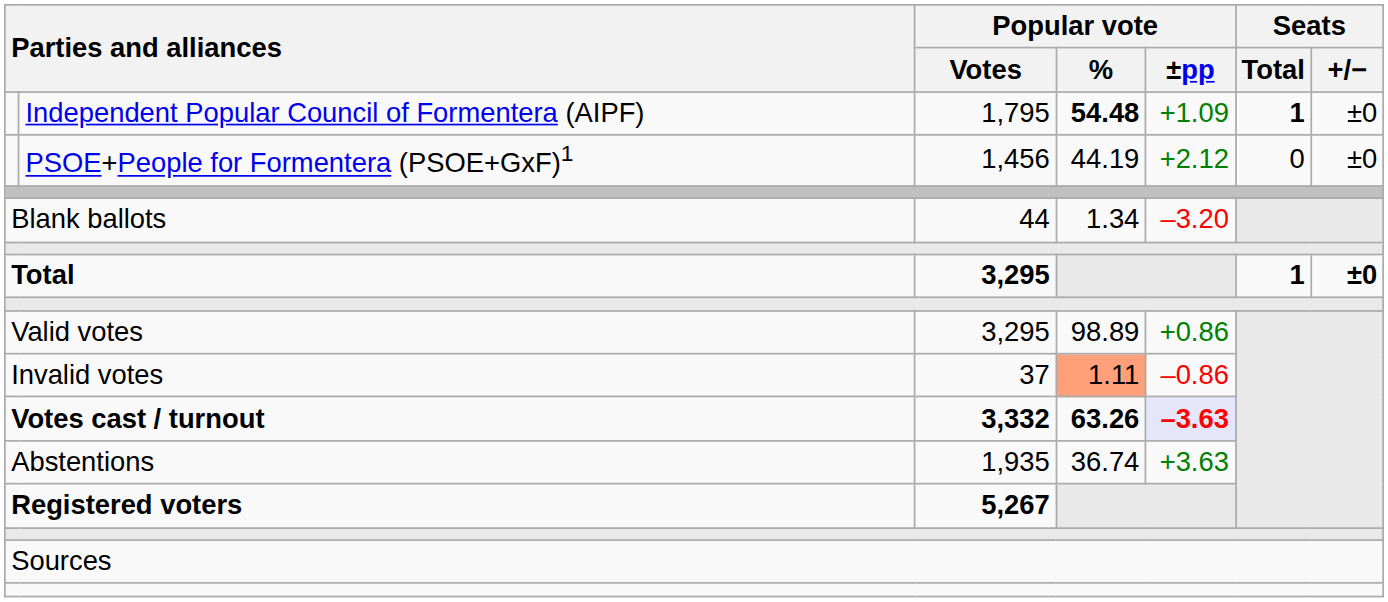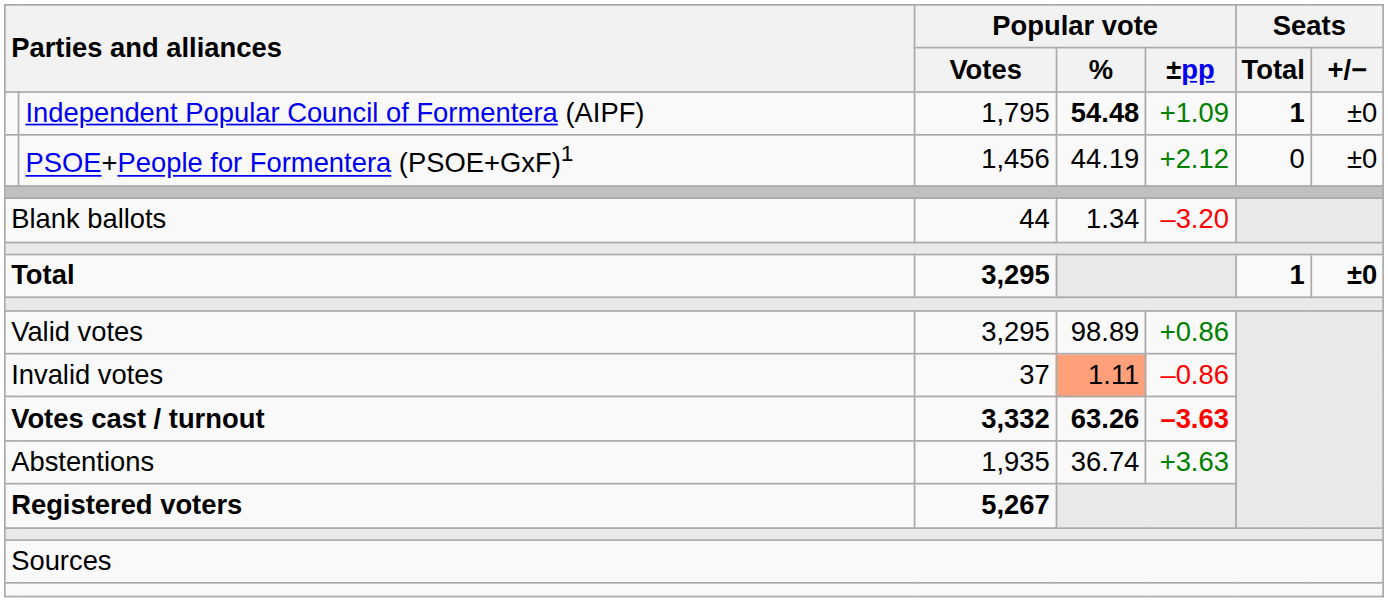(1195, 418) lavender background -> (1195, 418) no background
